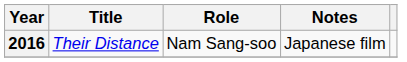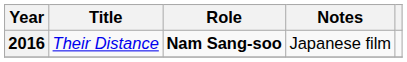(221, 43) normal -> (224, 43) bold
